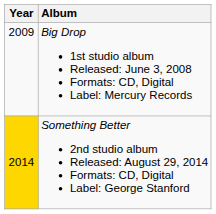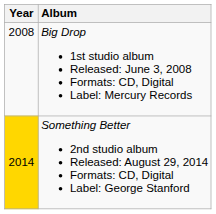(21, 31) 2009 -> (21, 31) 2008
